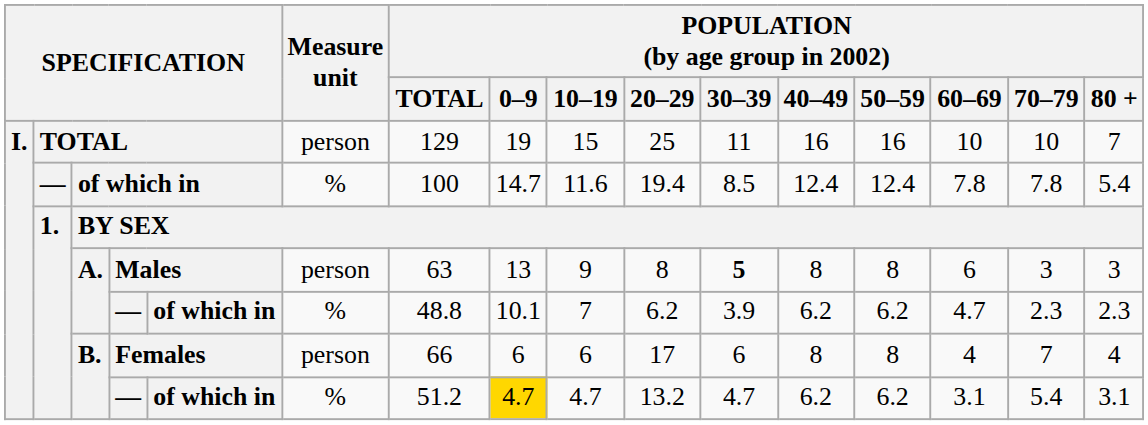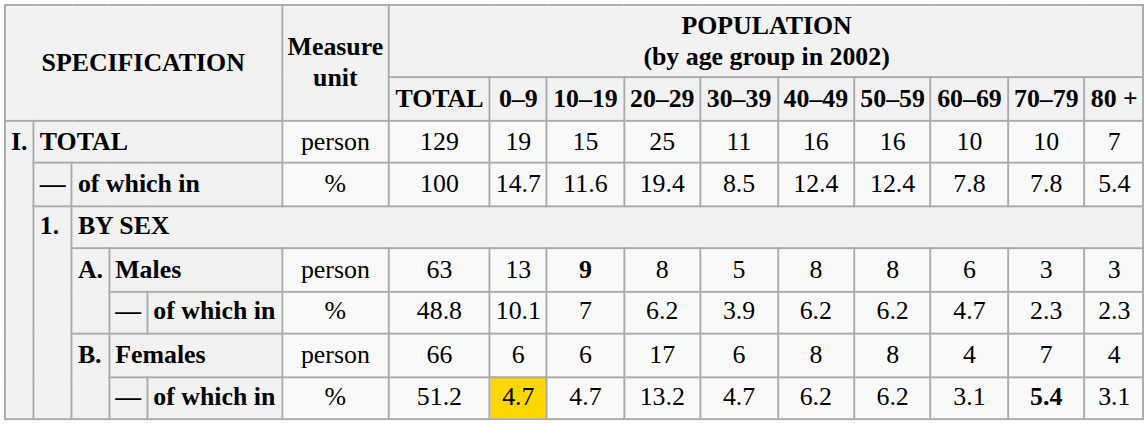(585, 268) normal -> (585, 268) bold
(739, 268) bold -> (739, 268) normal
(1046, 396) normal -> (1046, 396) bold
